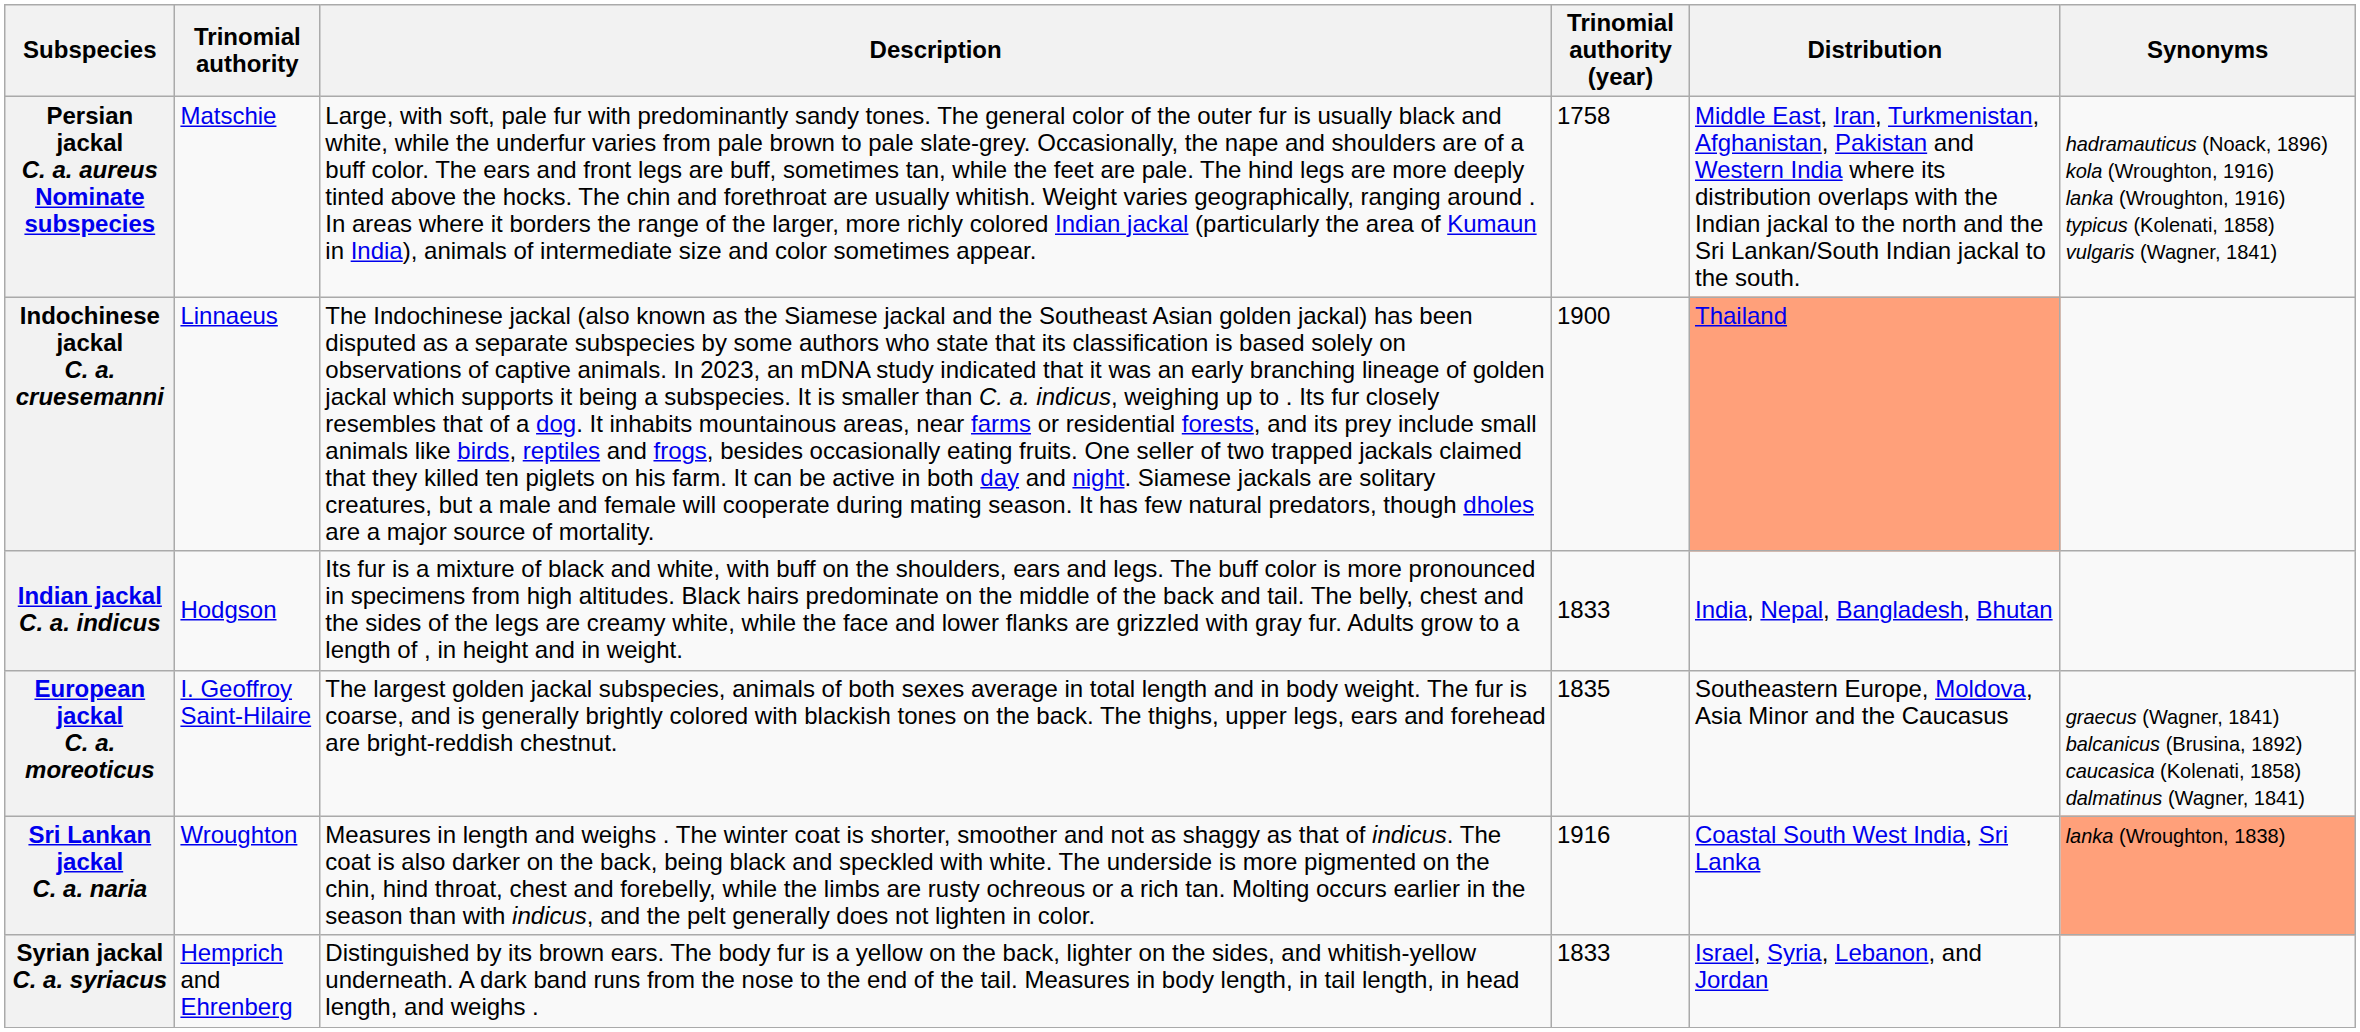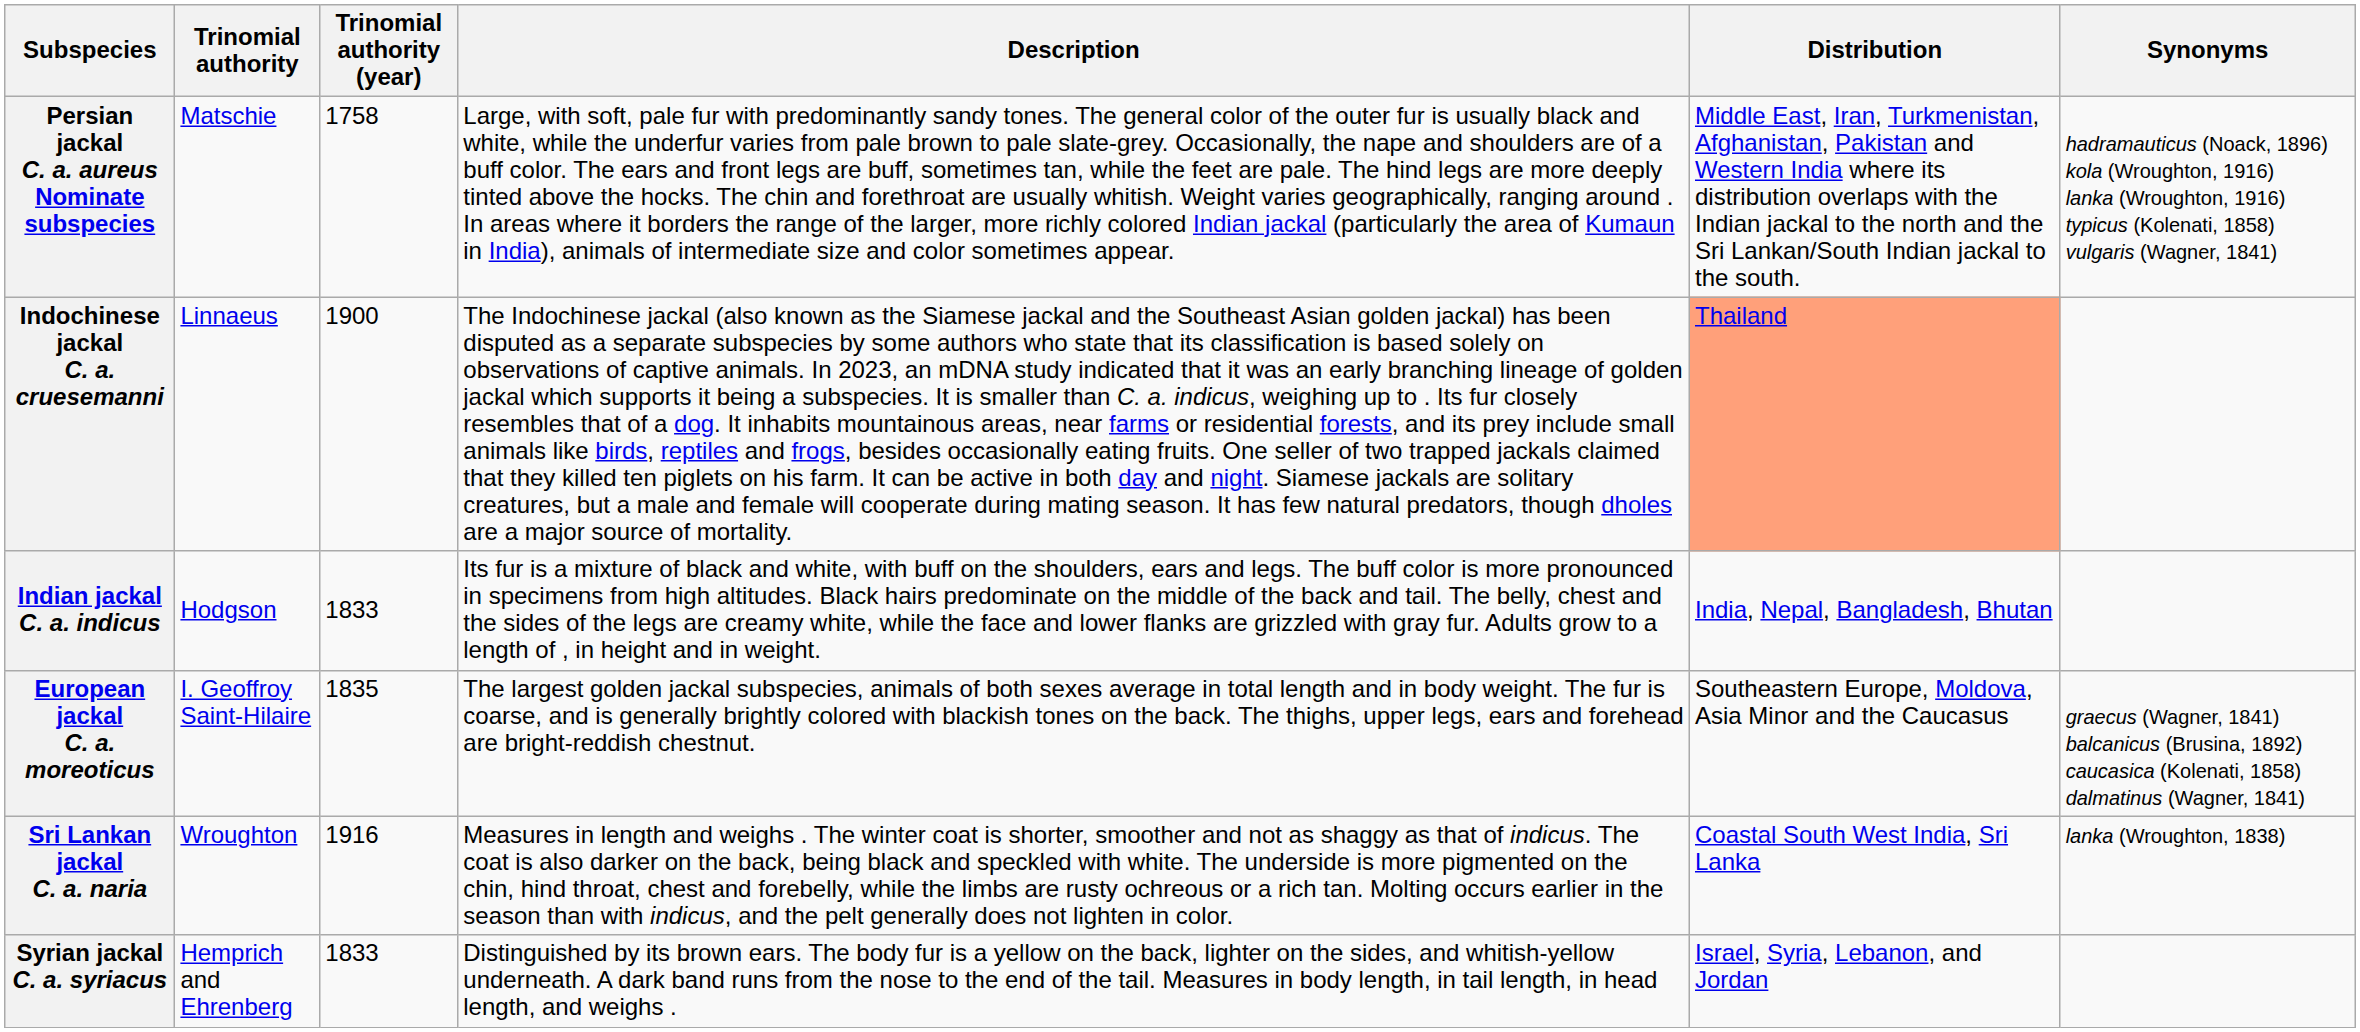columns swapped: (1620, 50) <-> (936, 50)
(2175, 836) lightsalmon background -> (2175, 836) no background
